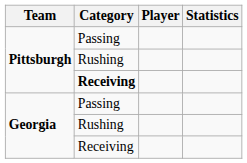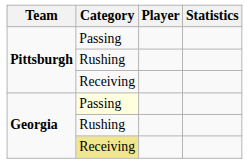(106, 81) bold -> (107, 81) normal
(99, 103) no background -> (100, 103) lightyellow background
(106, 147) no background -> (107, 147) khaki background
